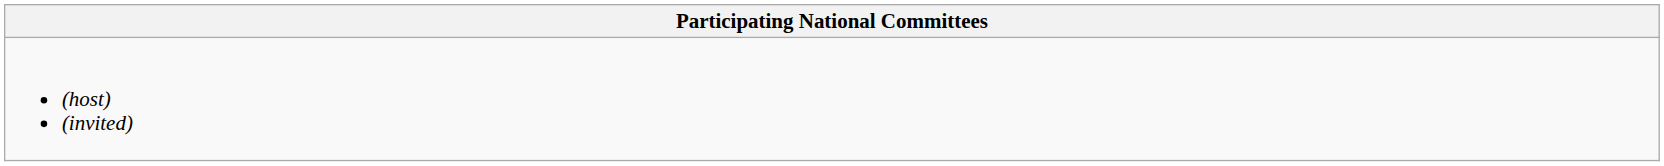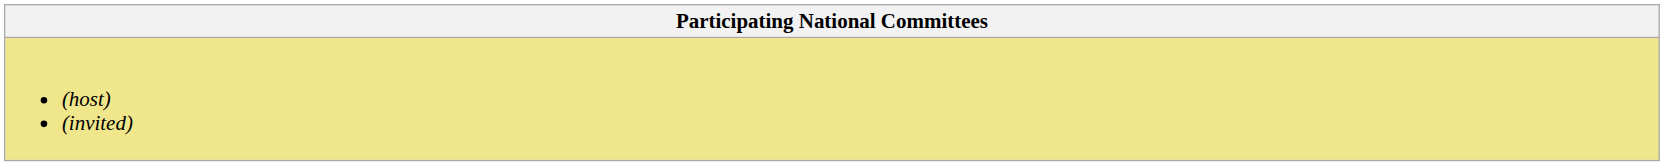(832, 111) no background -> (832, 111) khaki background
